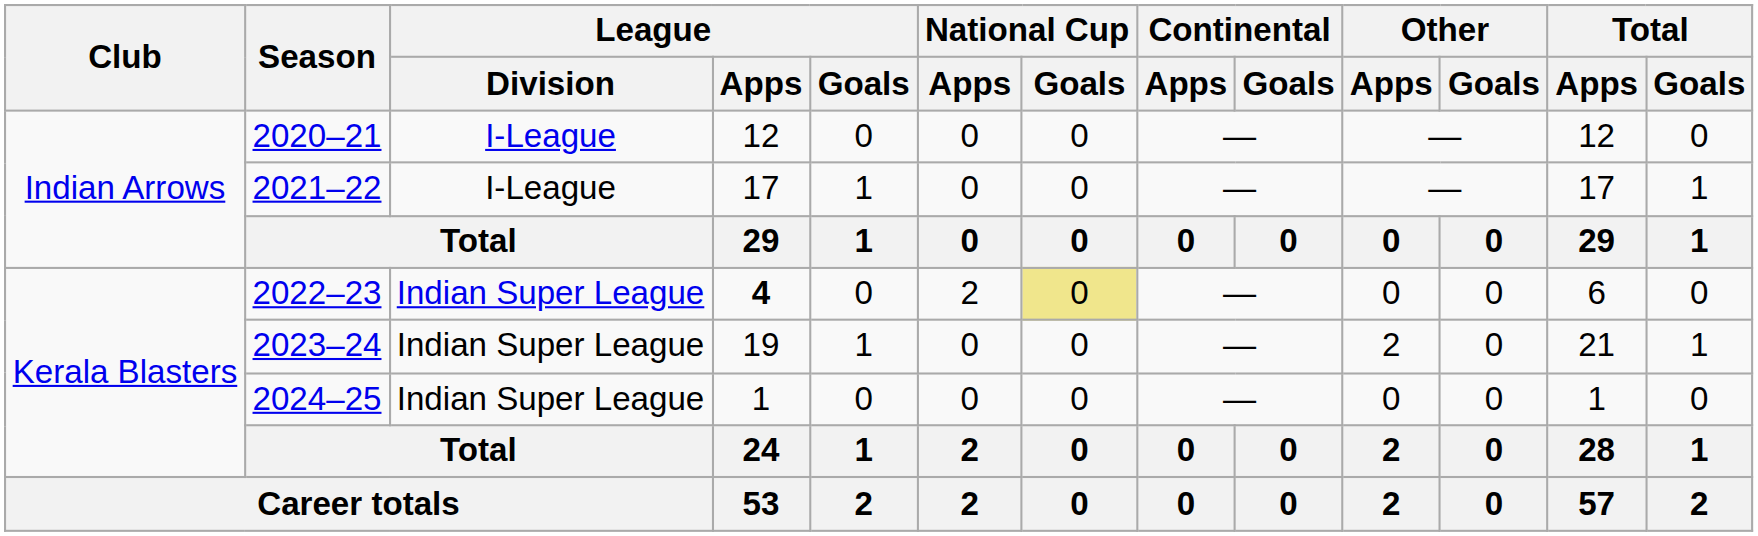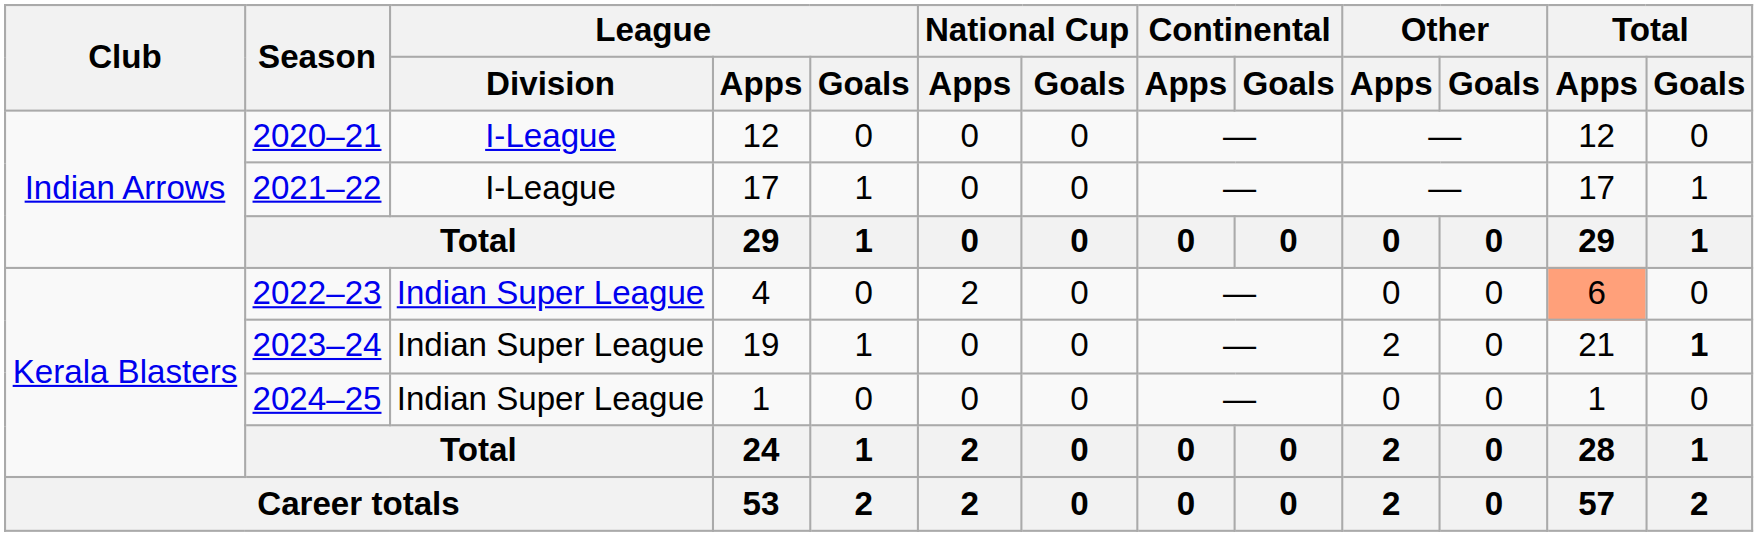(761, 293) bold -> (761, 293) normal
(1079, 293) khaki background -> (1079, 293) no background
(1597, 293) no background -> (1597, 293) lightsalmon background
(1699, 345) normal -> (1699, 345) bold
